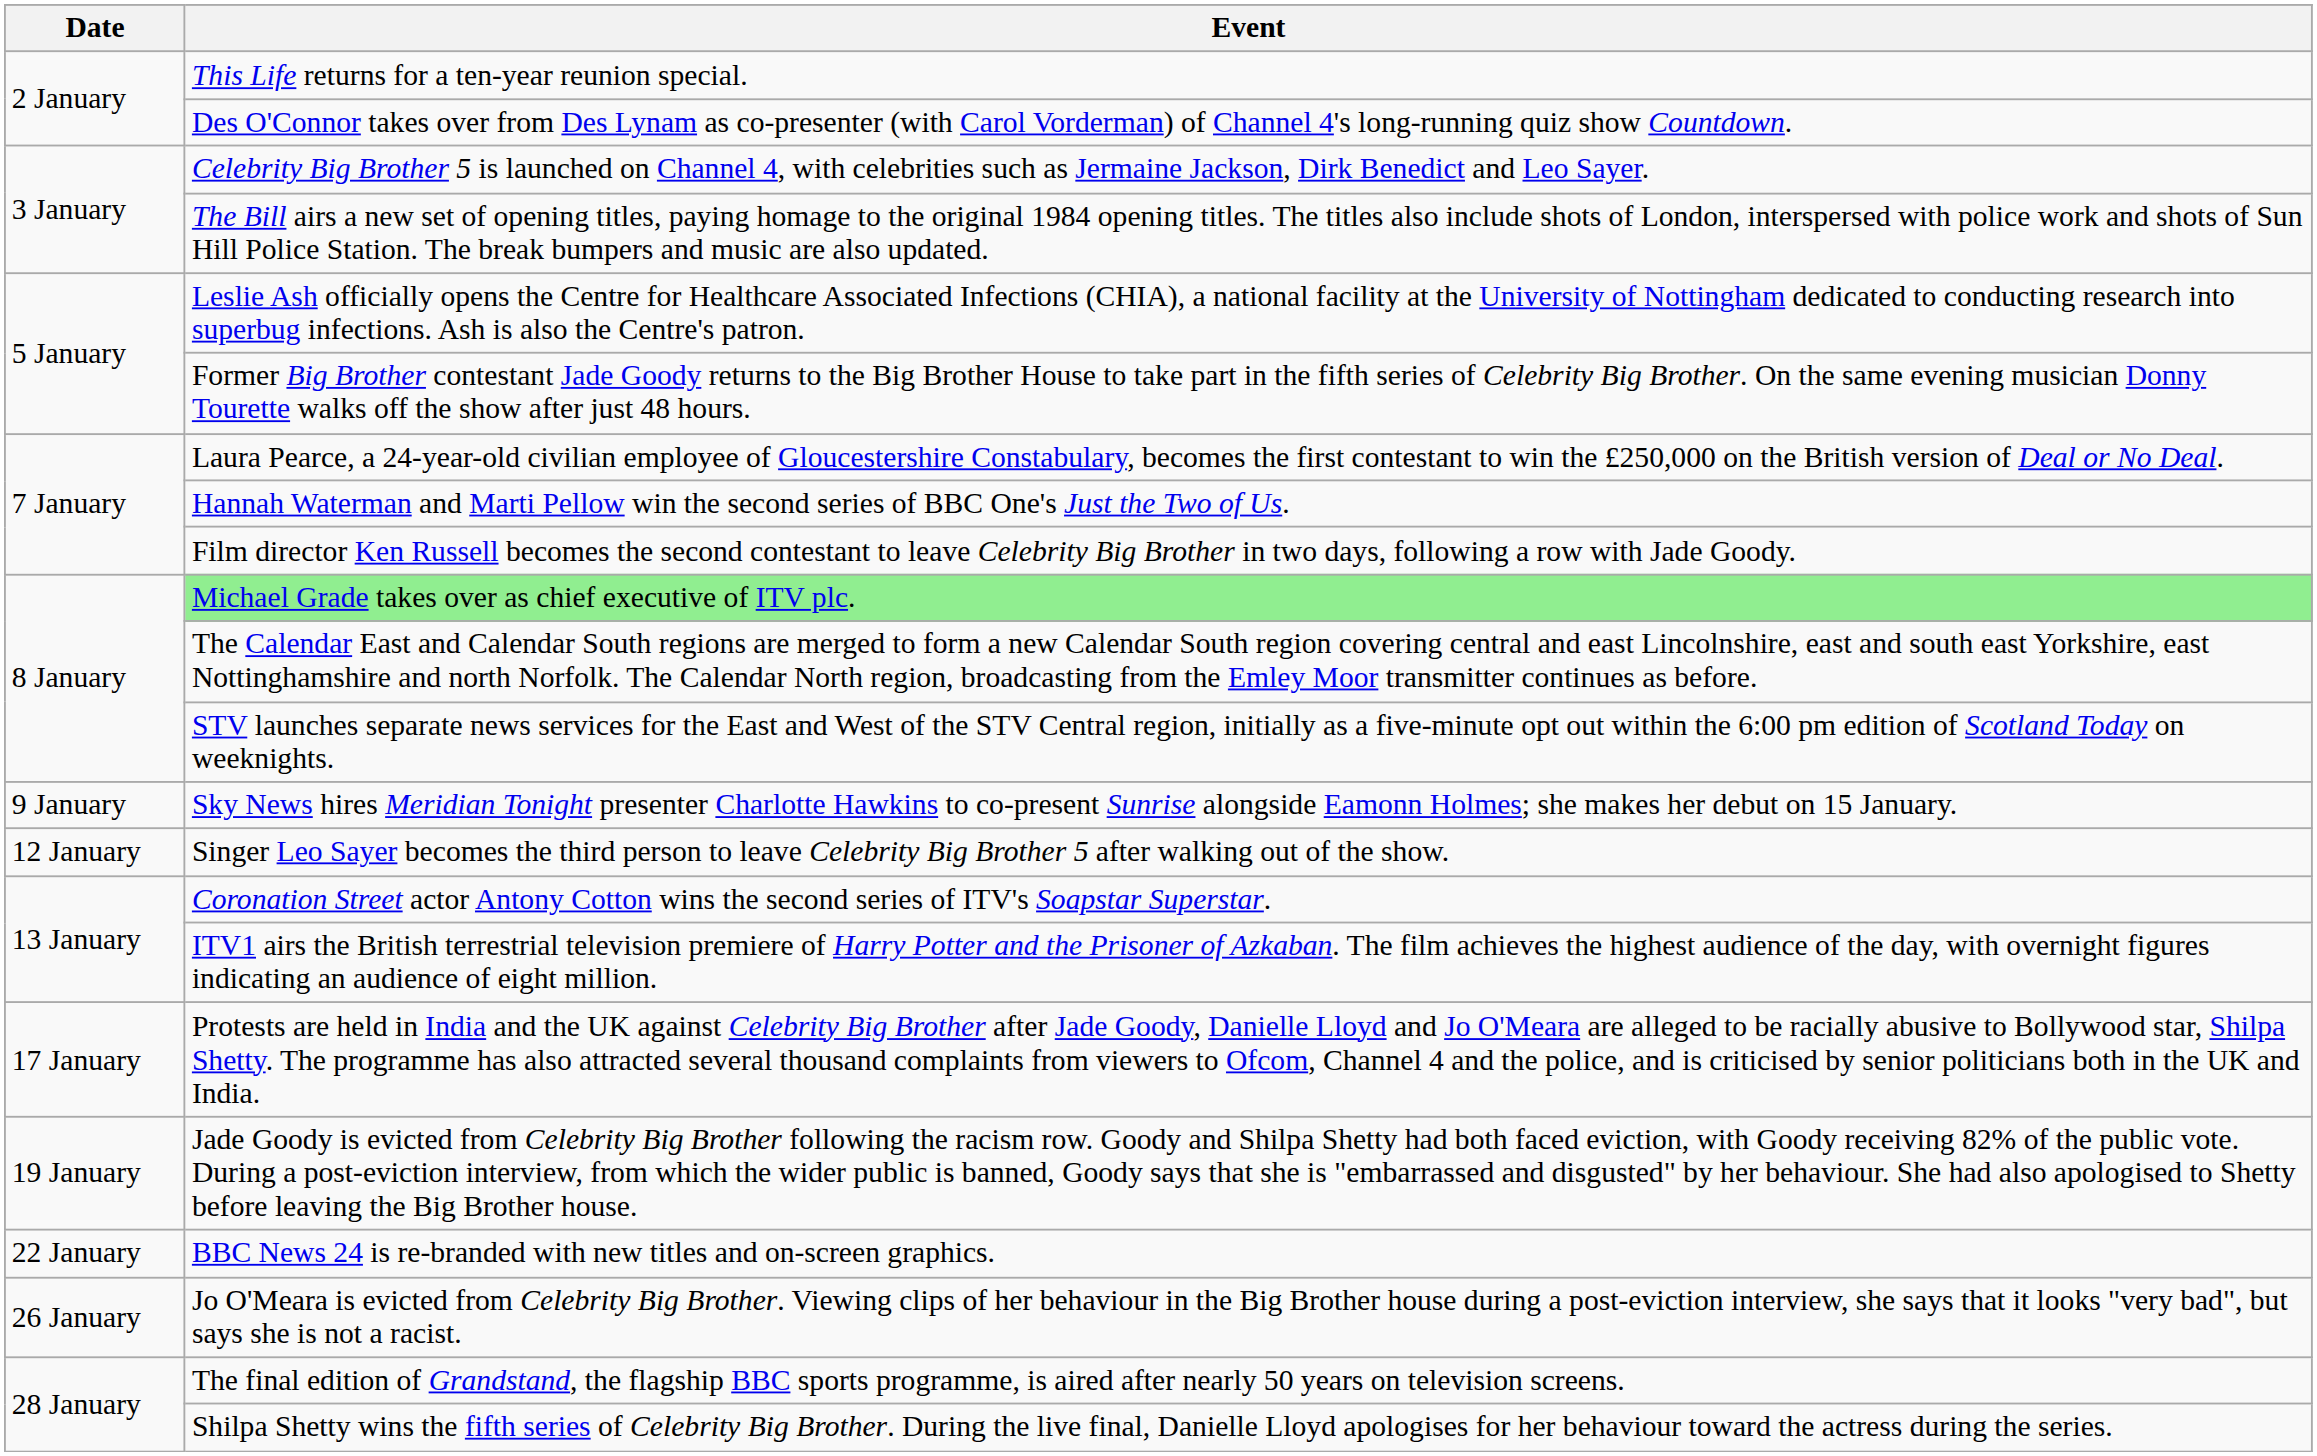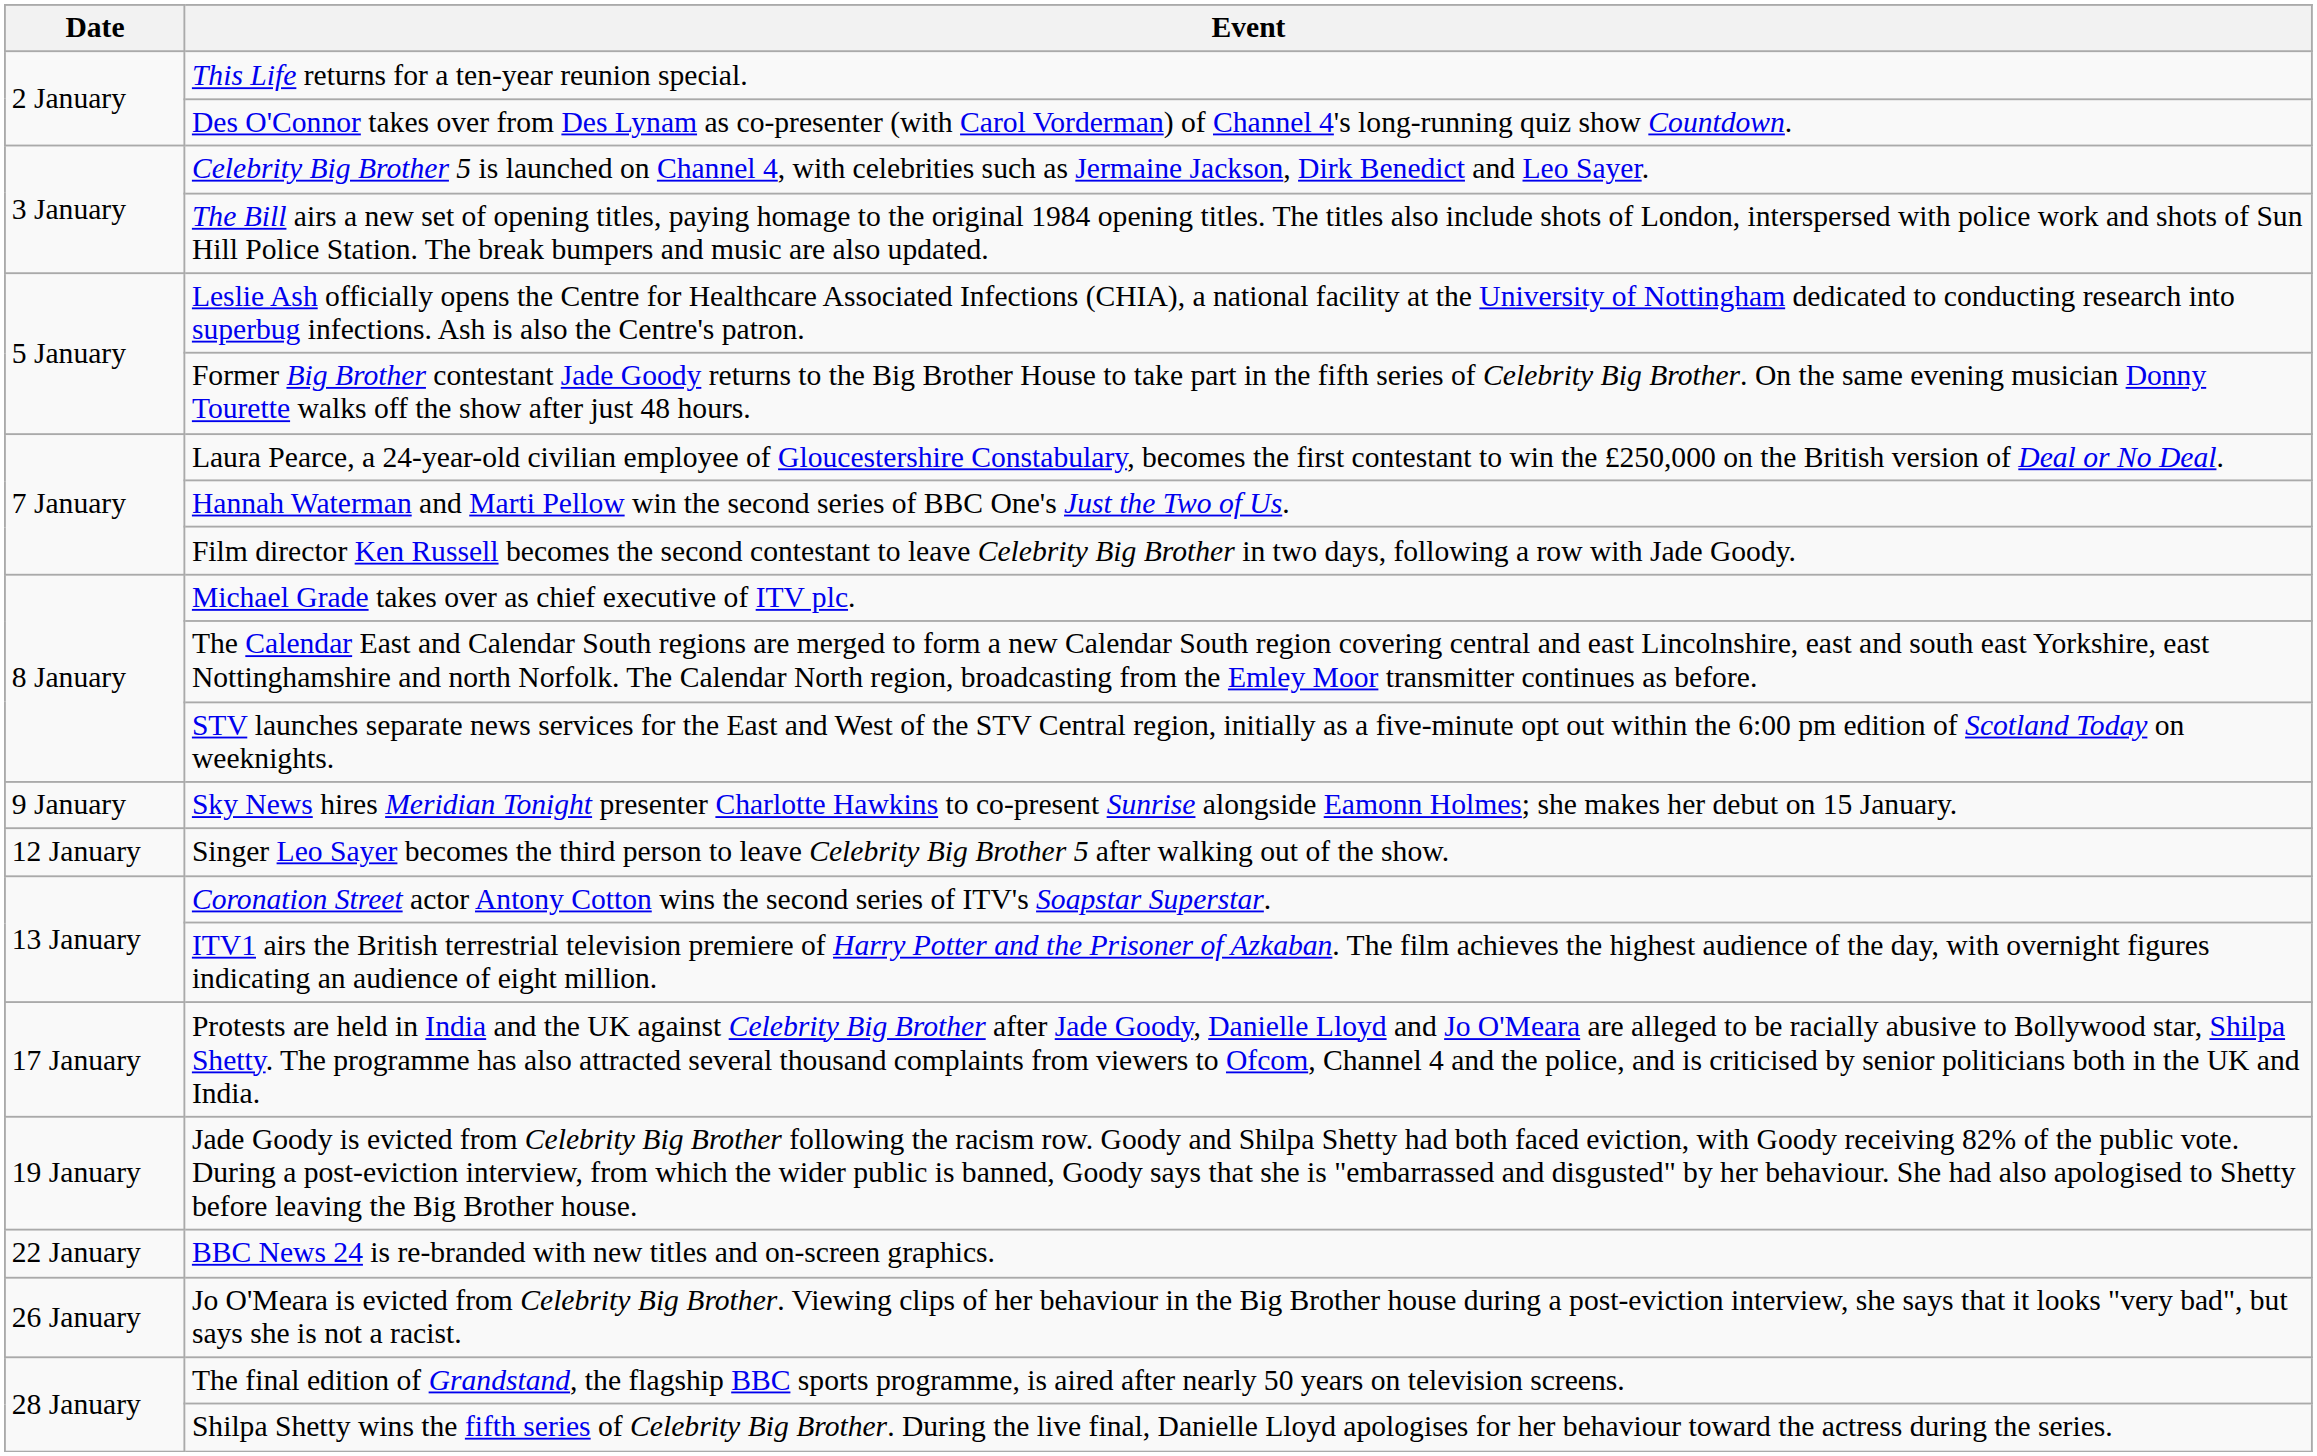(524, 597) lightgreen background -> (524, 597) no background
